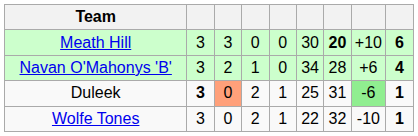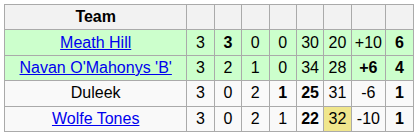(228, 42) normal -> (228, 42) bold
(337, 42) bold -> (337, 42) normal
(368, 67) normal -> (368, 67) bold
(201, 93) bold -> (201, 93) normal
(228, 93) lightsalmon background -> (228, 93) no background
(283, 93) normal -> (283, 93) bold
(310, 93) normal -> (310, 93) bold
(368, 93) lightgreen background -> (368, 93) no background
(310, 118) normal -> (310, 118) bold
(337, 118) no background -> (337, 118) khaki background
